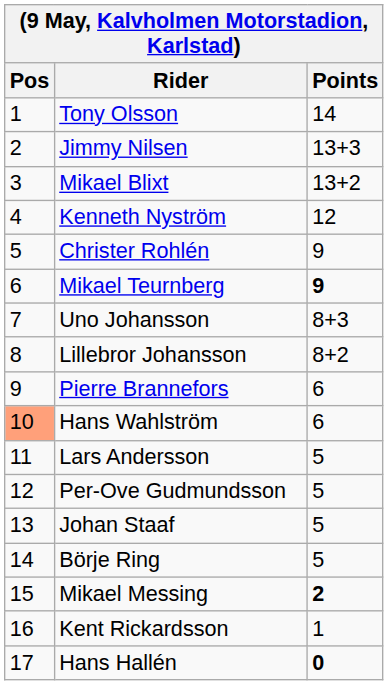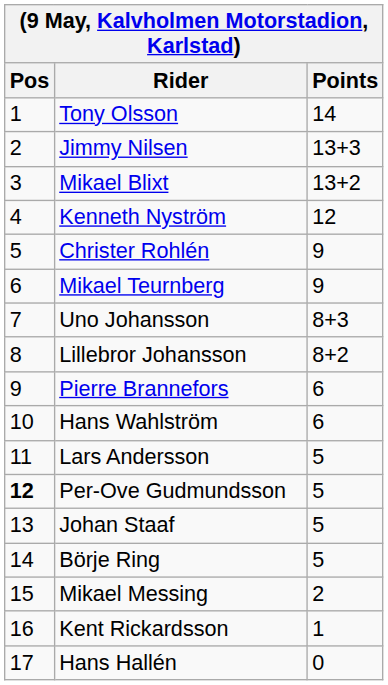(318, 285) bold -> (318, 285) normal
(22, 422) lightsalmon background -> (22, 422) no background
(22, 491) normal -> (22, 491) bold
(318, 594) bold -> (318, 594) normal
(318, 662) bold -> (318, 662) normal
